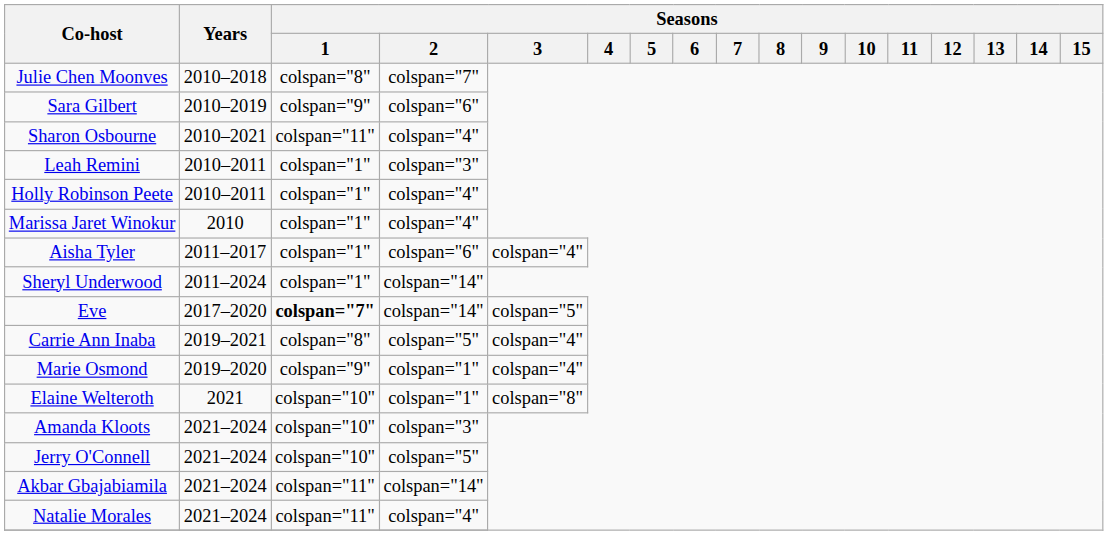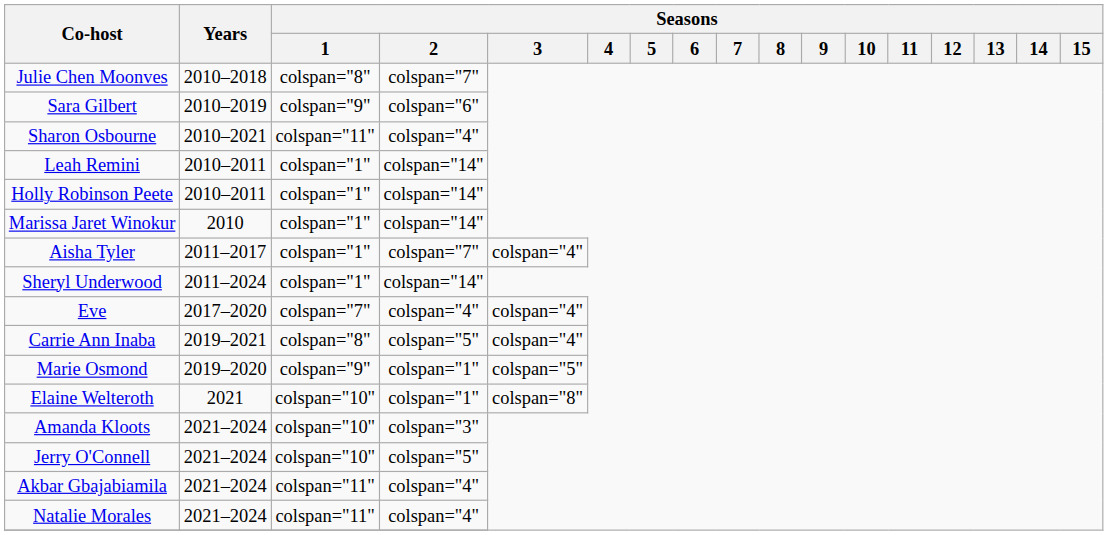(434, 164) colspan="3" -> (434, 164) colspan="14"
(434, 194) colspan="4" -> (434, 194) colspan="14"
(434, 223) colspan="4" -> (434, 223) colspan="14"
(434, 252) colspan="6" -> (434, 252) colspan="7"
(325, 310) bold -> (325, 310) normal
(434, 310) colspan="14" -> (434, 310) colspan="4"
(538, 310) colspan="5" -> (538, 310) colspan="4"
(538, 369) colspan="4" -> (538, 369) colspan="5"
(434, 485) colspan="14" -> (434, 485) colspan="4"
